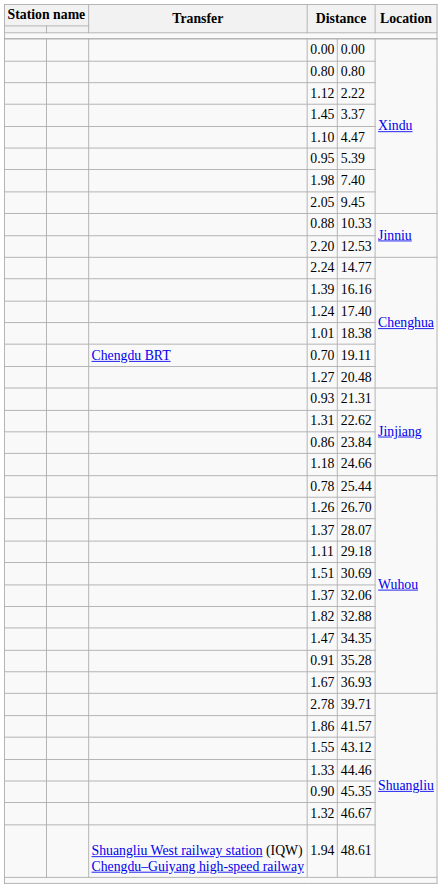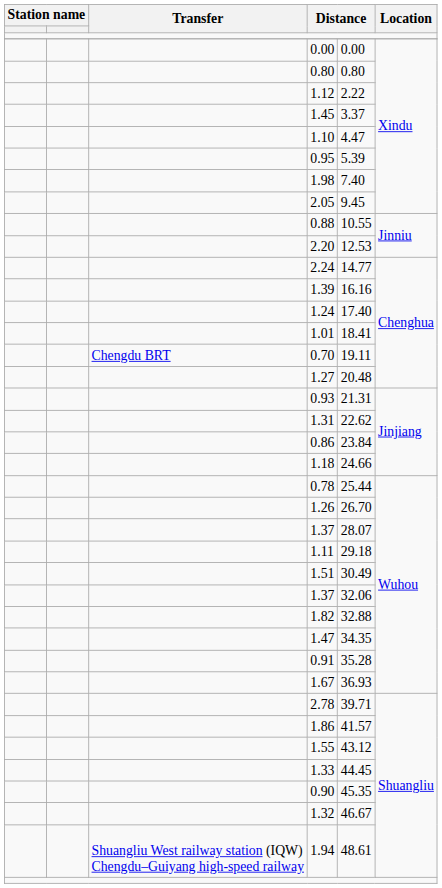(356, 224) 10.33 -> (356, 224) 10.55
(356, 333) 18.38 -> (356, 333) 18.41
(356, 573) 30.69 -> (356, 573) 30.49
(356, 770) 44.46 -> (356, 770) 44.45
